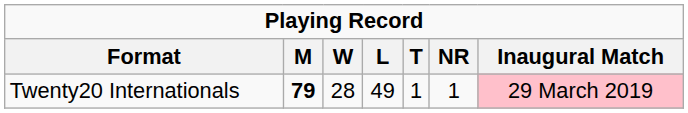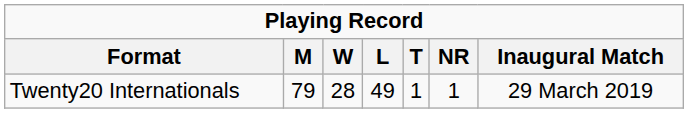(303, 90) bold -> (303, 90) normal
(581, 90) pink background -> (581, 90) no background
